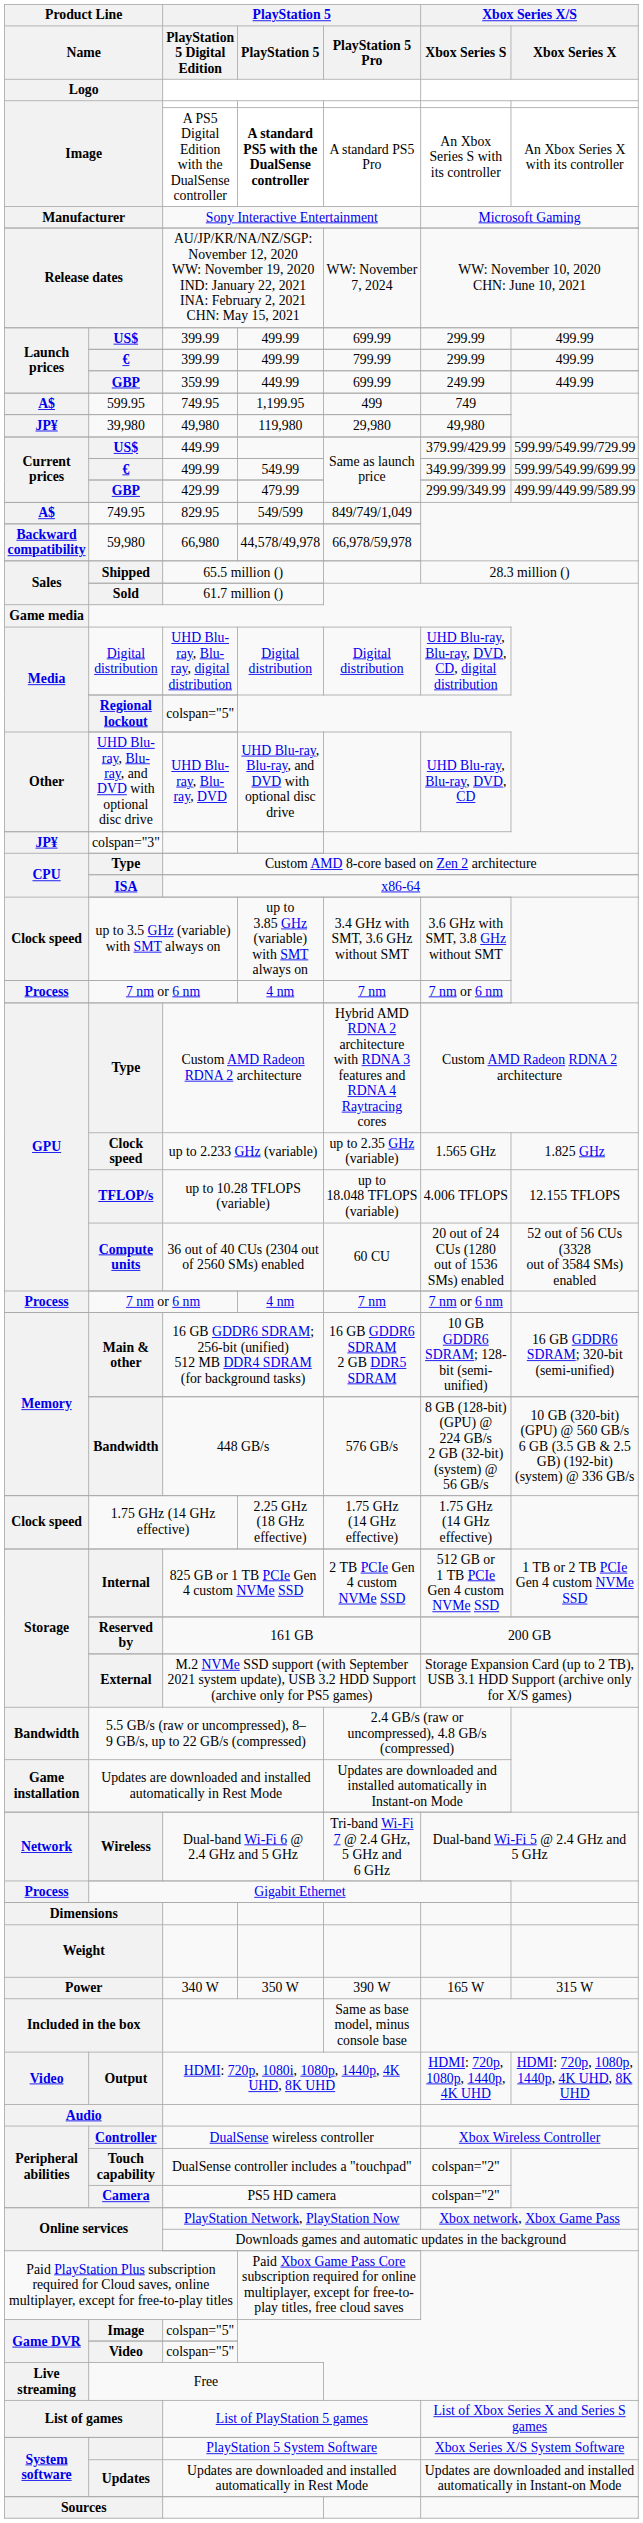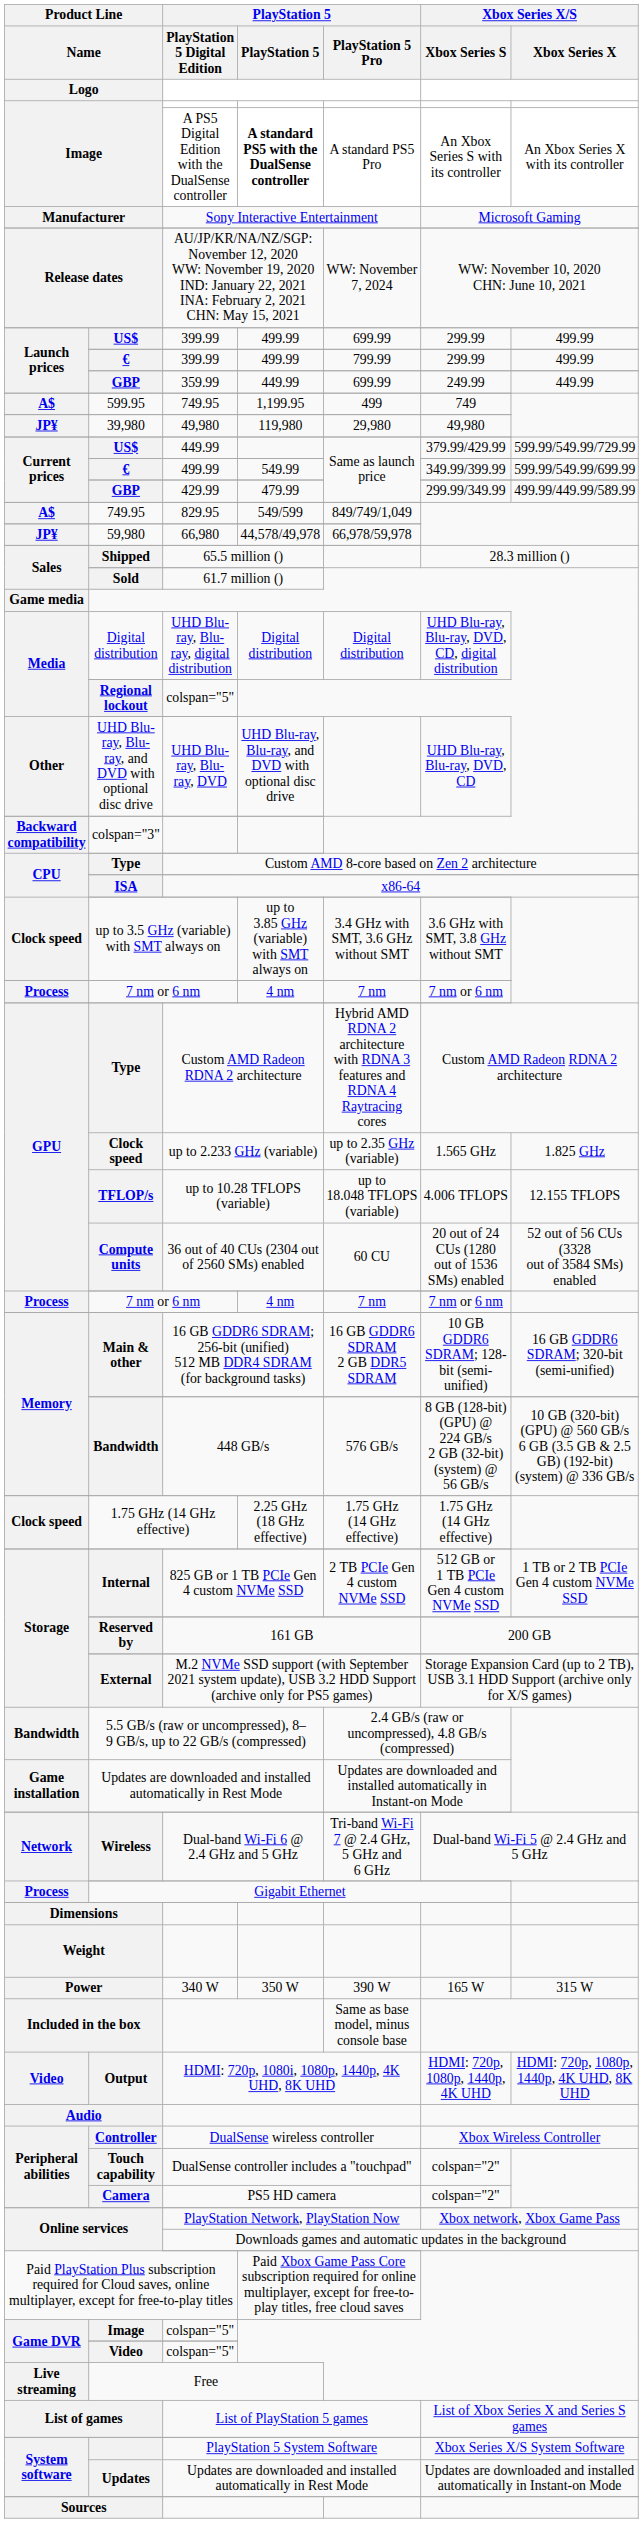(47, 542) Backward compatibility -> (47, 534) JP¥
(47, 842) JP¥ -> (47, 834) Backward compatibility
